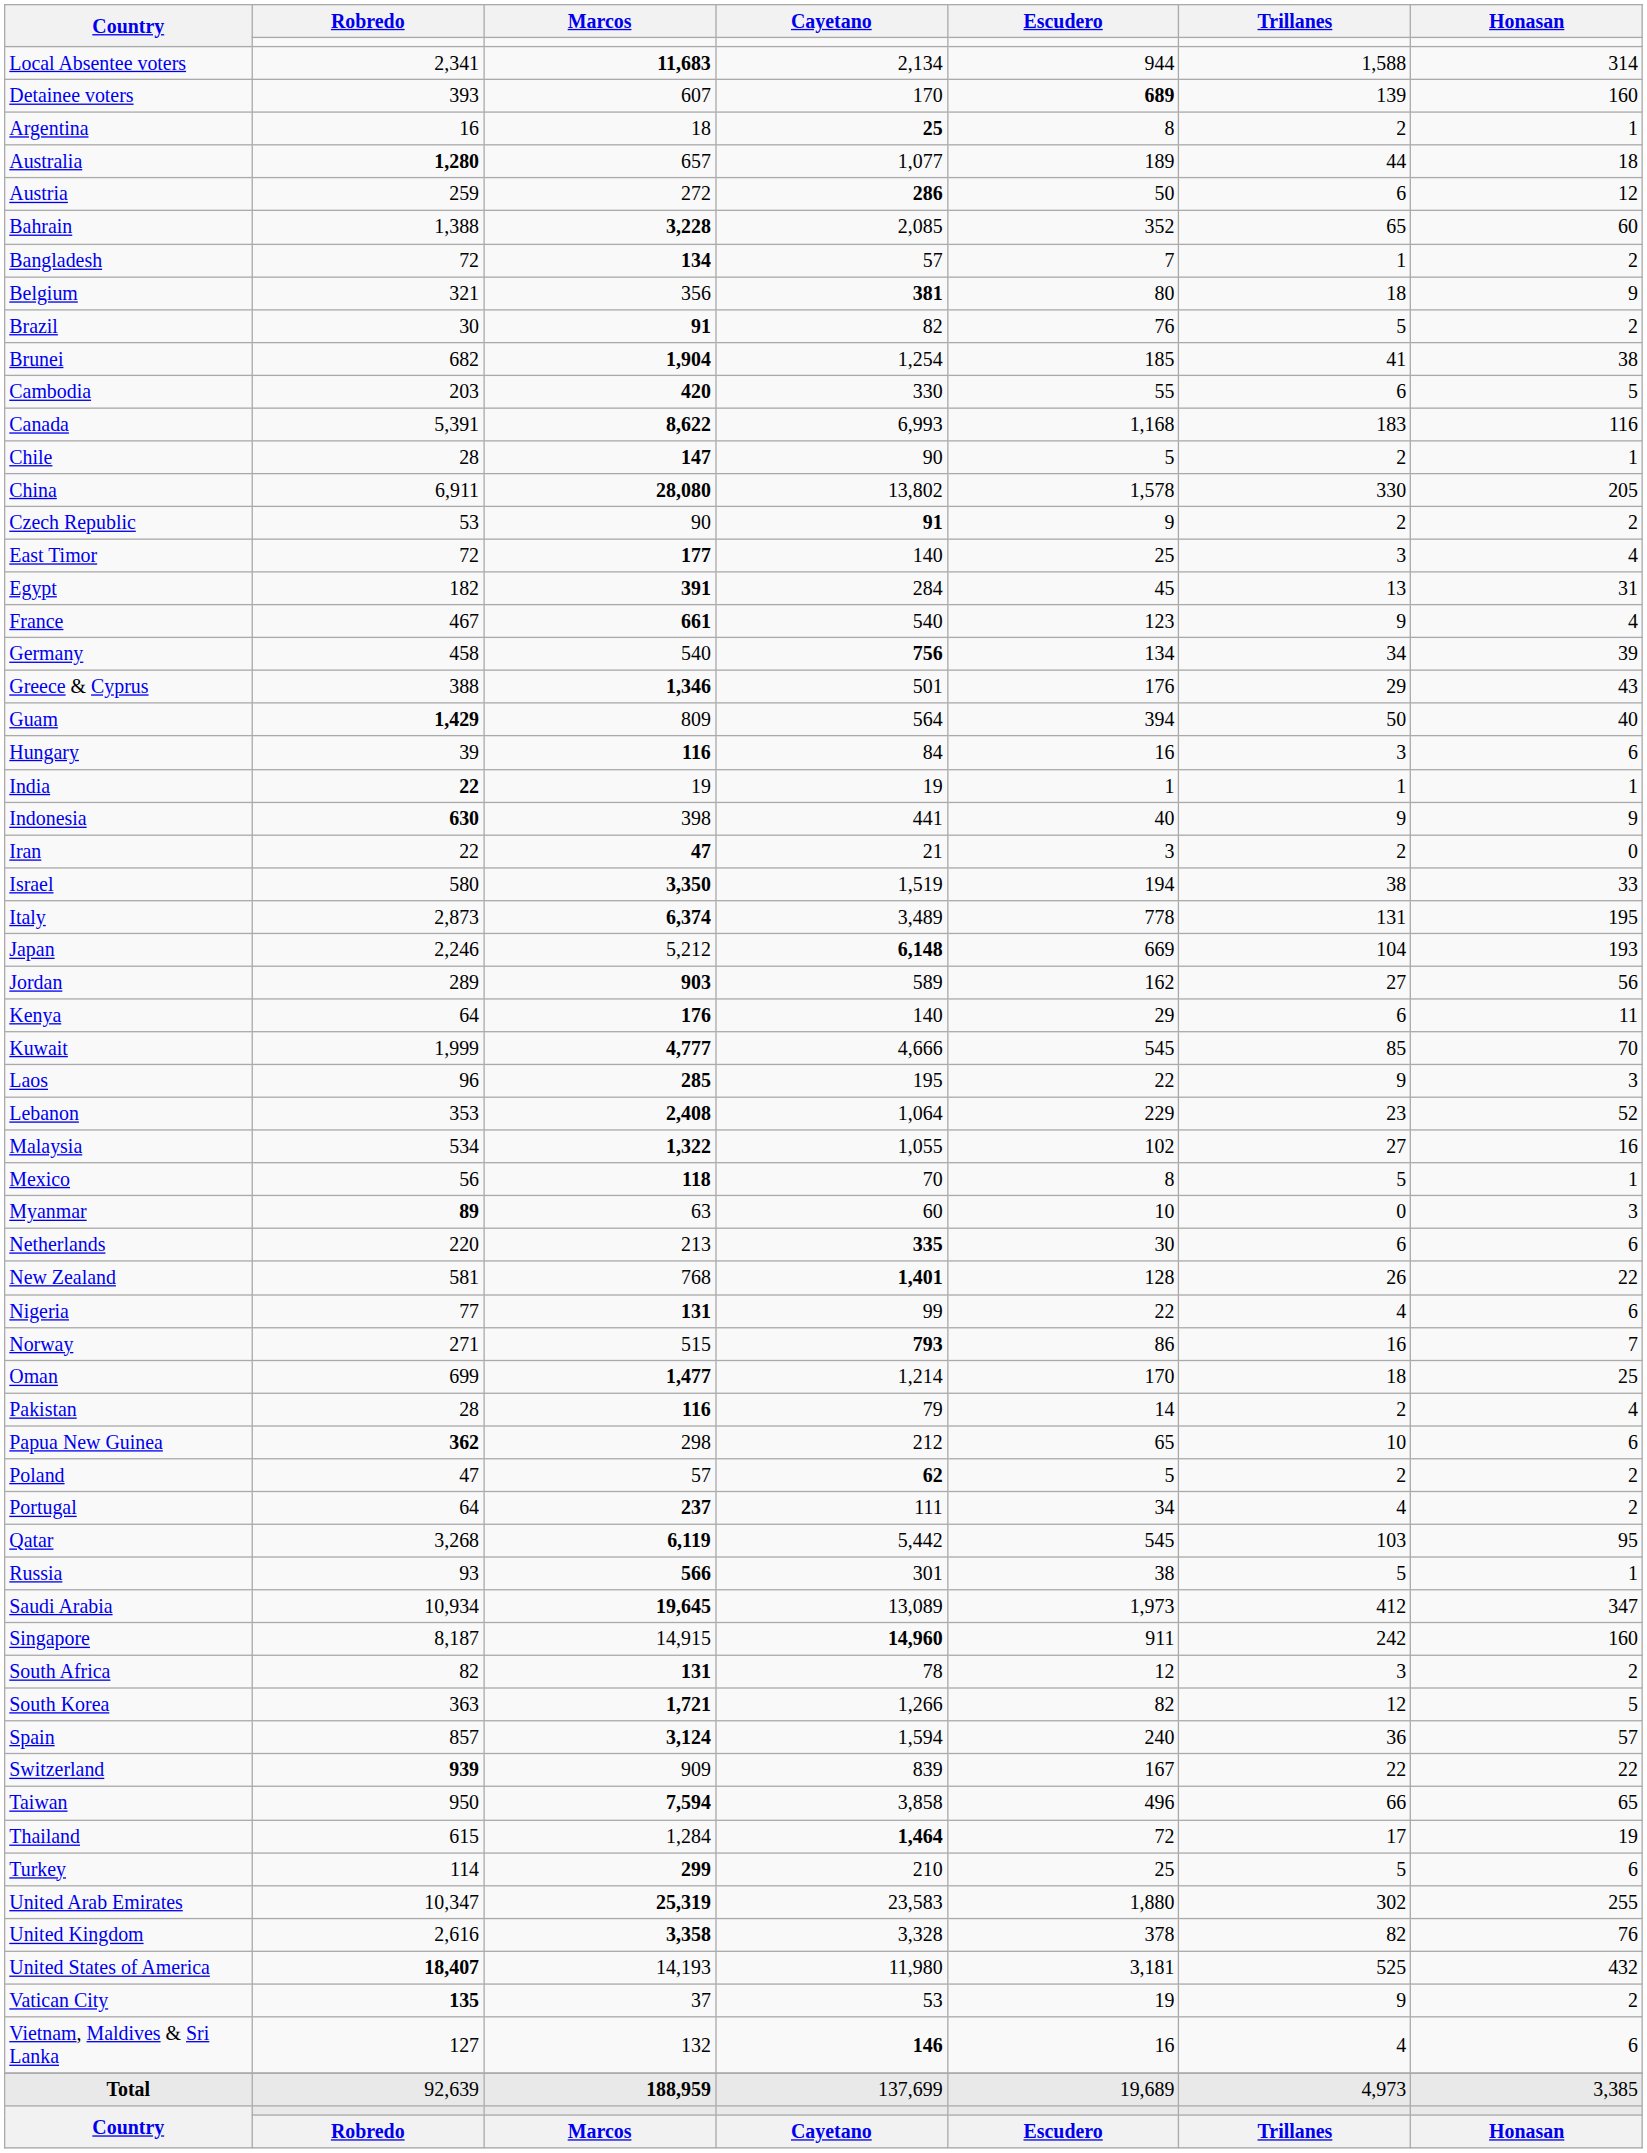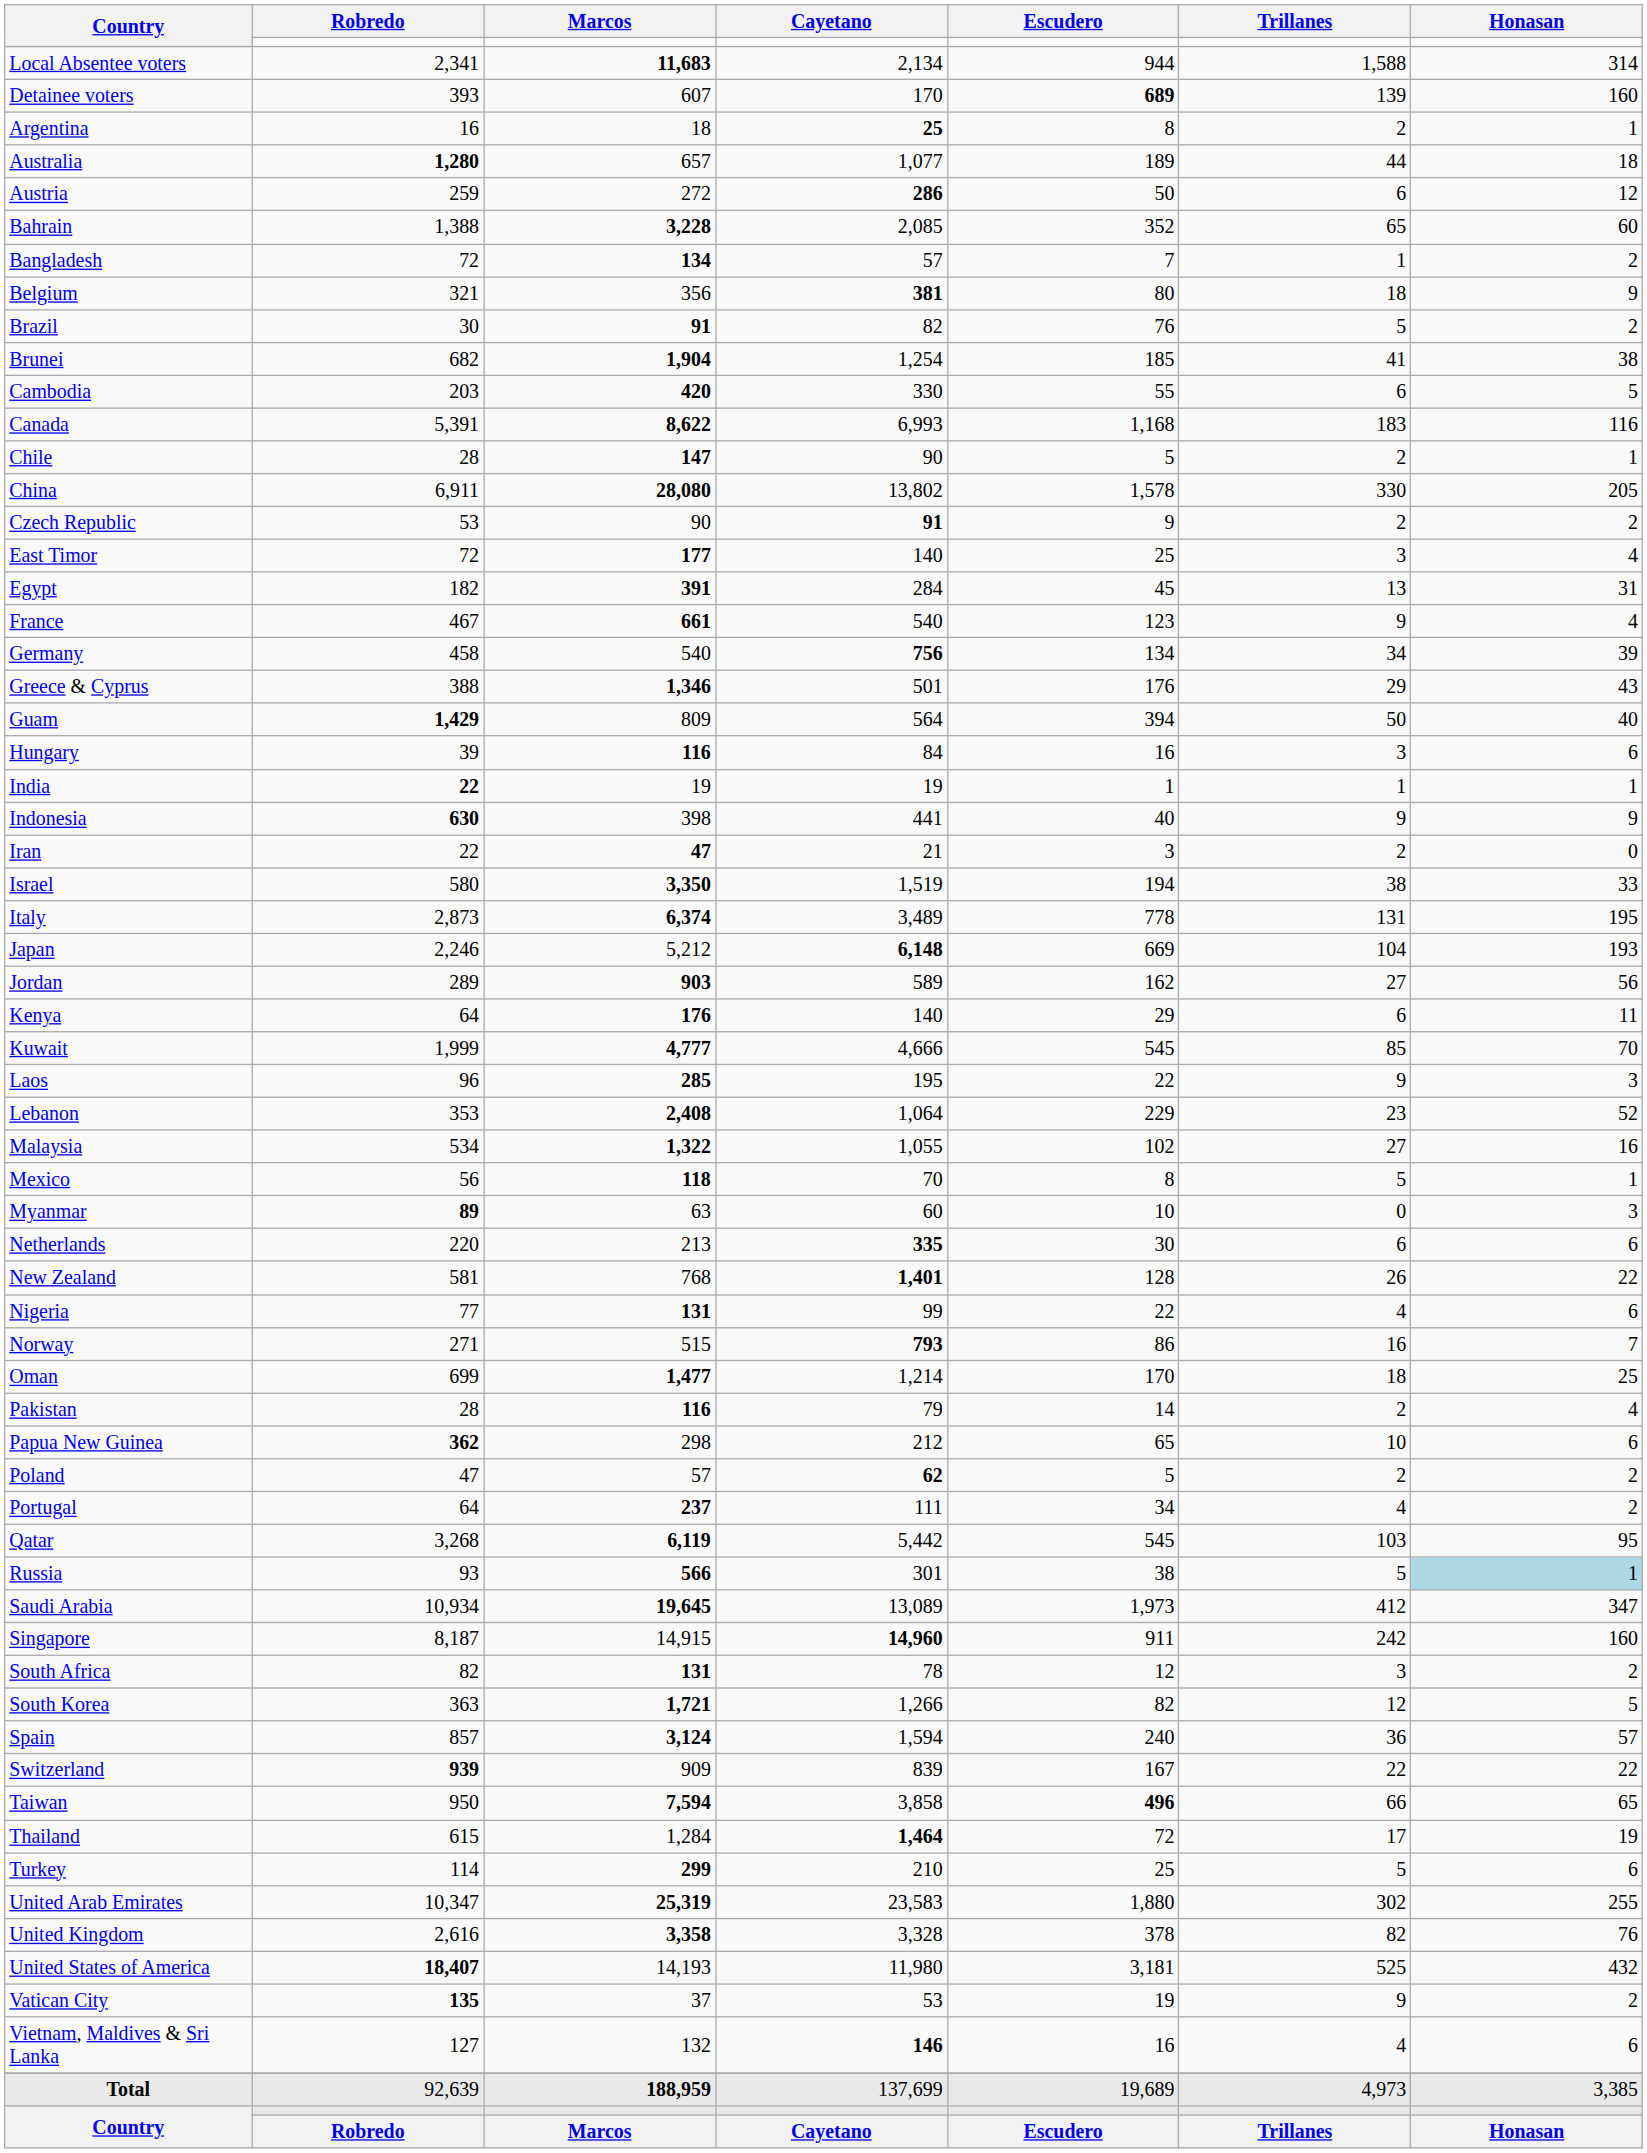(1633, 1573) no background -> (1633, 1573) lightblue background
(1159, 1803) normal -> (1159, 1803) bold
